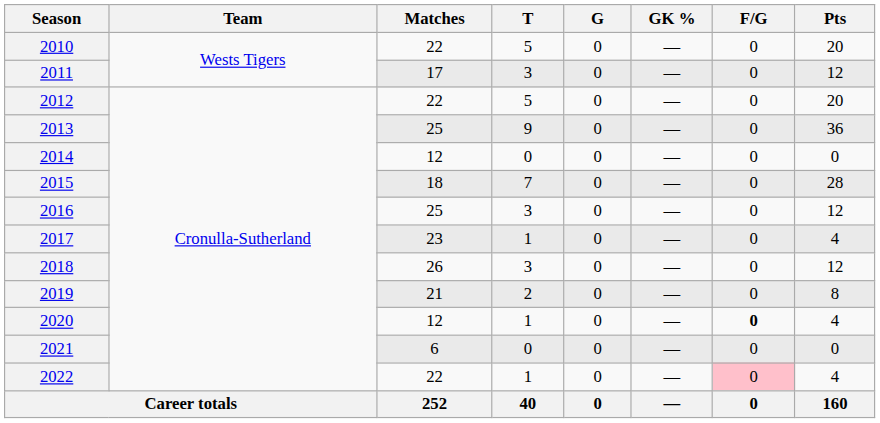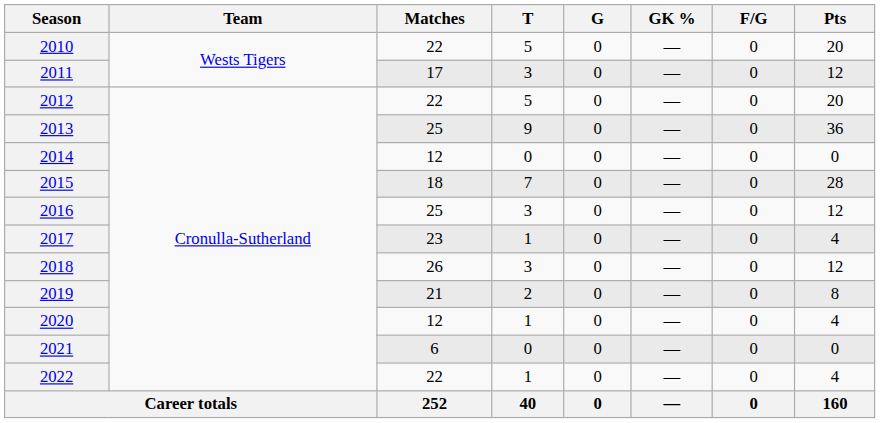(754, 321) bold -> (754, 321) normal
(754, 376) pink background -> (754, 376) no background
